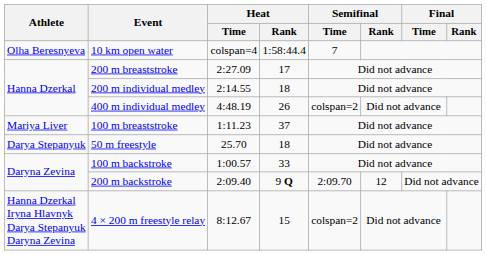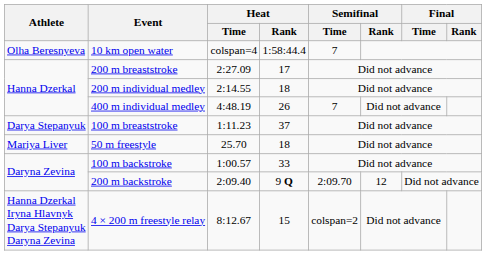(335, 107) colspan=2 -> (335, 107) 7
(37, 125) Mariya Liver -> (46, 125) Darya Stepanyuk
(46, 144) Darya Stepanyuk -> (37, 144) Mariya Liver
